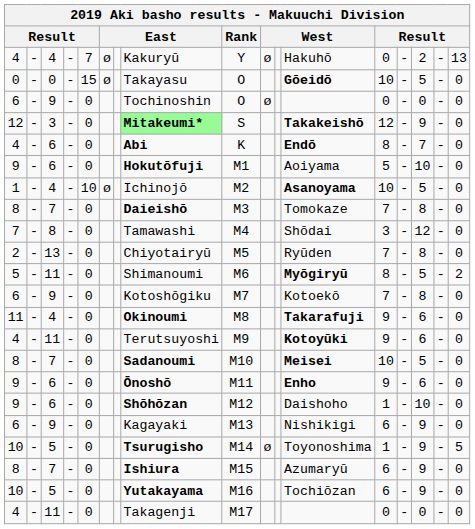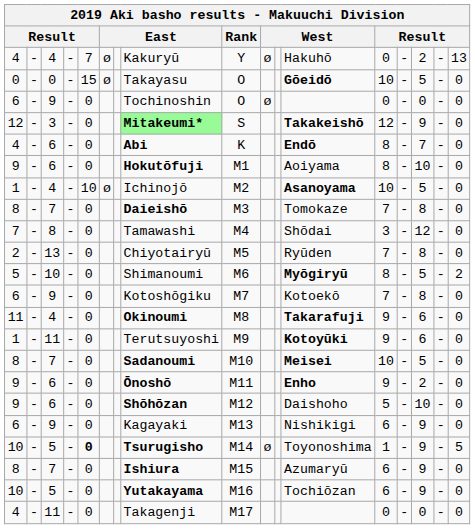(386, 167) 5 -> (386, 167) 8
(52, 275) 11 -> (52, 275) 10
(16, 339) 4 -> (16, 339) 1
(422, 383) 6 -> (422, 383) 2
(386, 404) 1 -> (386, 404) 5
(89, 448) normal -> (89, 448) bold
